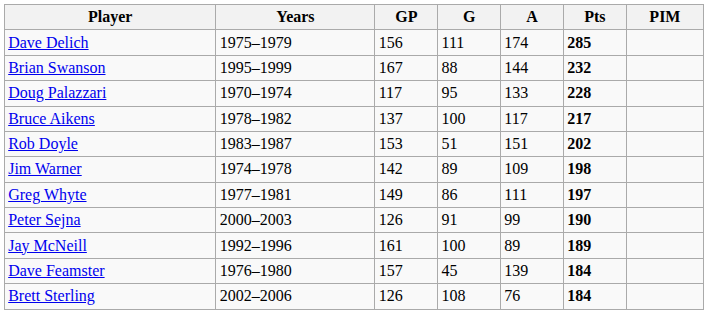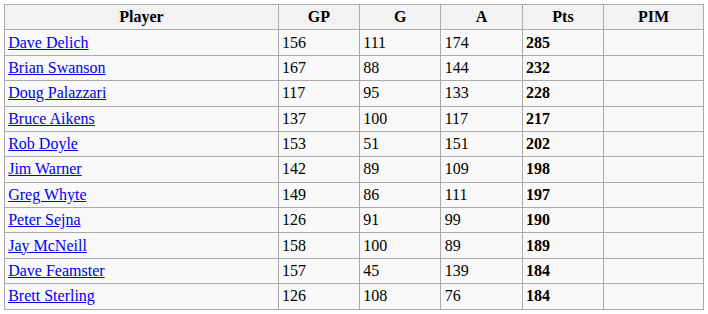- column: (295, 17)
(391, 245) 161 -> (294, 245) 158
